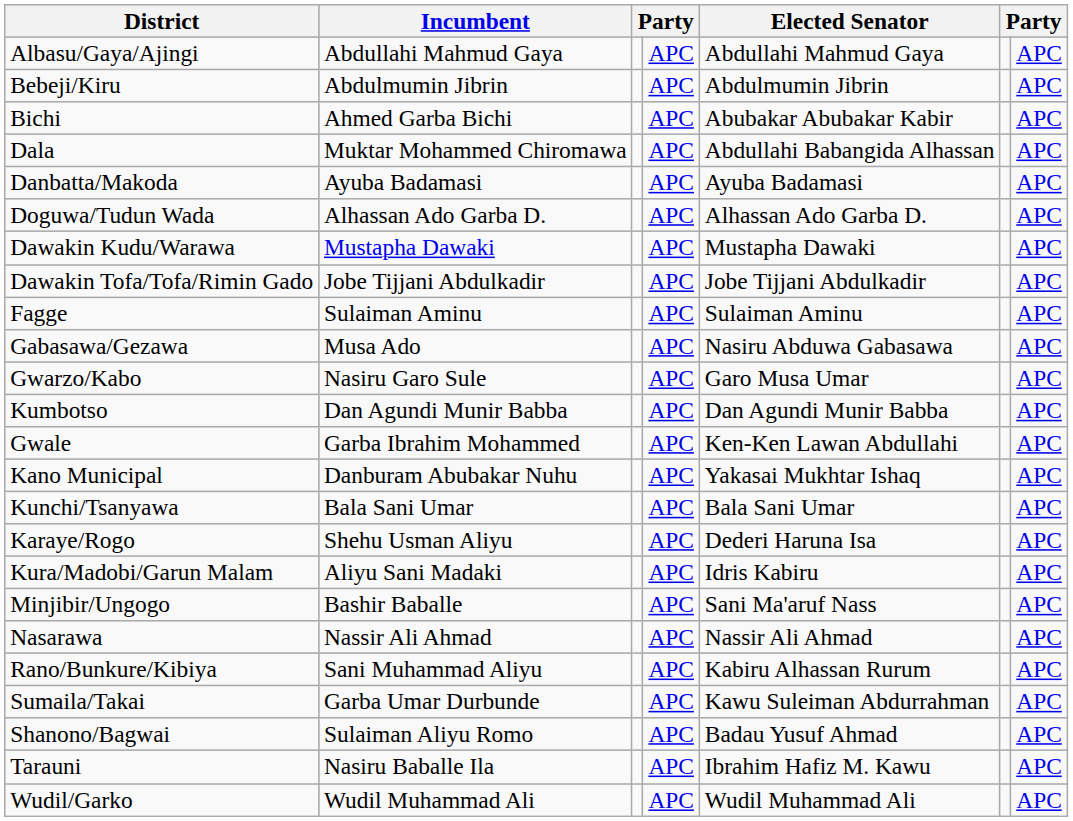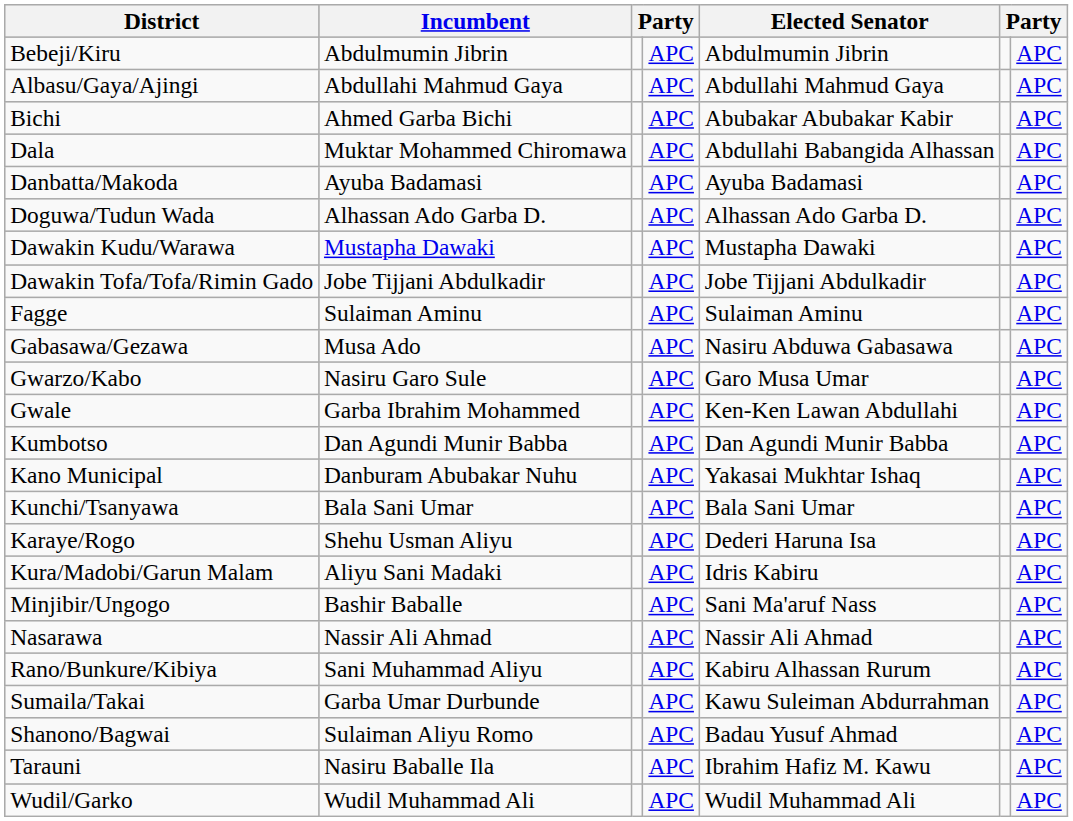rows swapped: (104, 53) <-> (65, 85)
rows swapped: (41, 442) <-> (59, 410)
